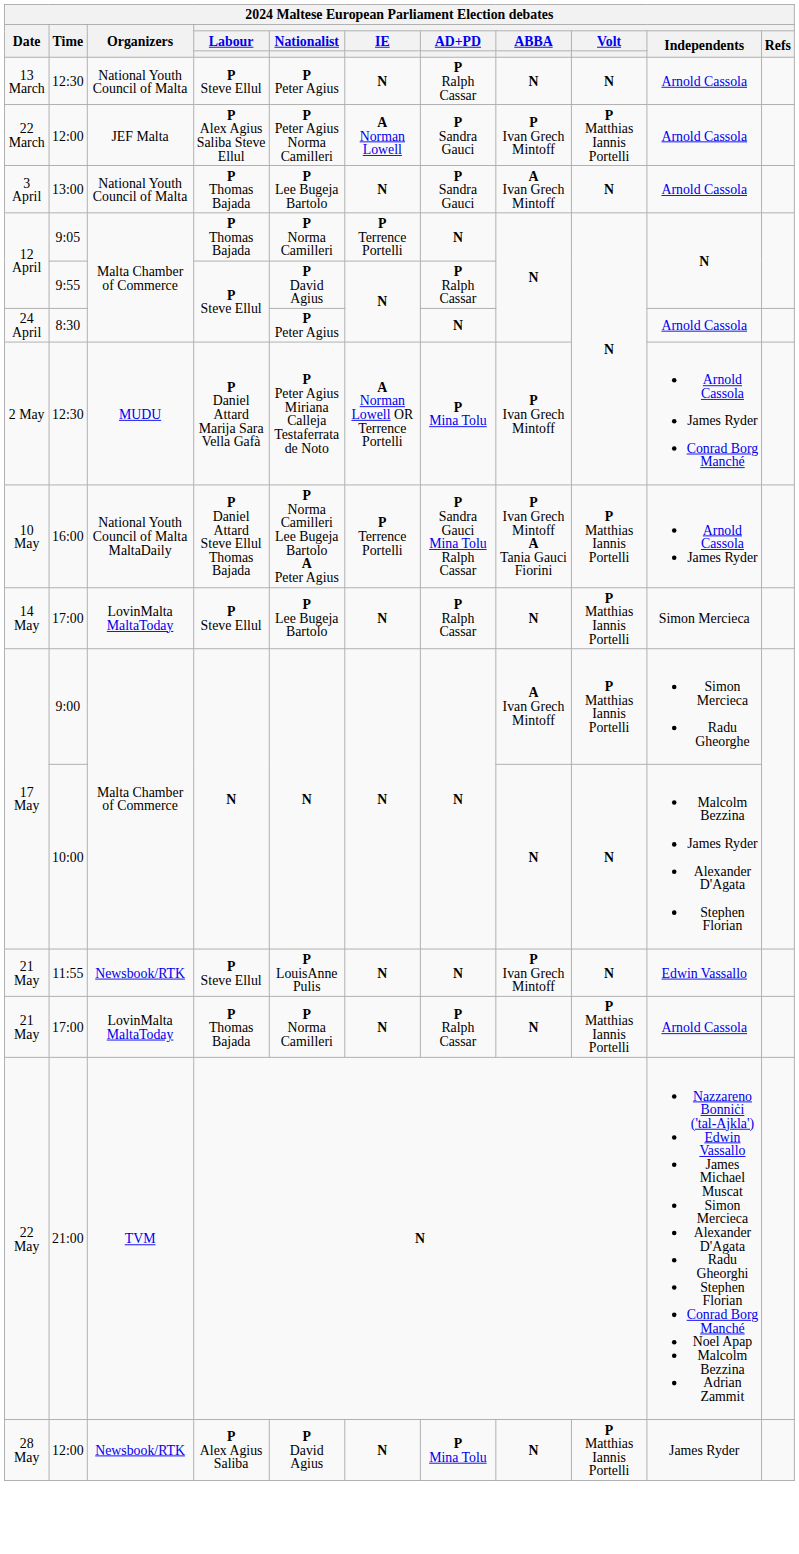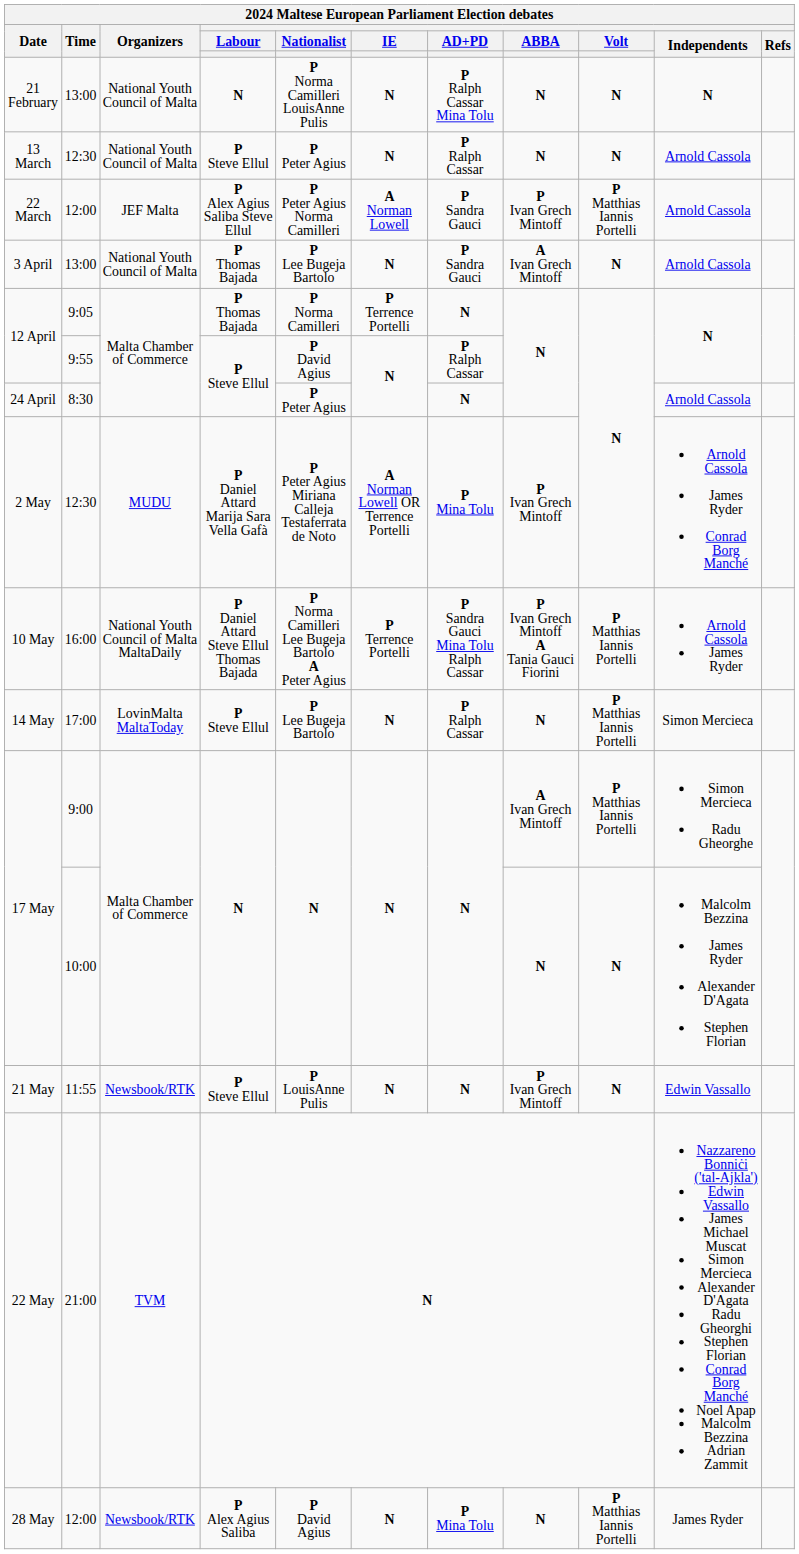+ row: (33, 95)
- row: (27, 1027)
